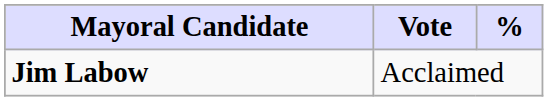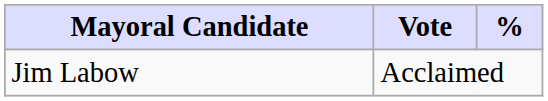(80, 72) bold -> (75, 72) normal
